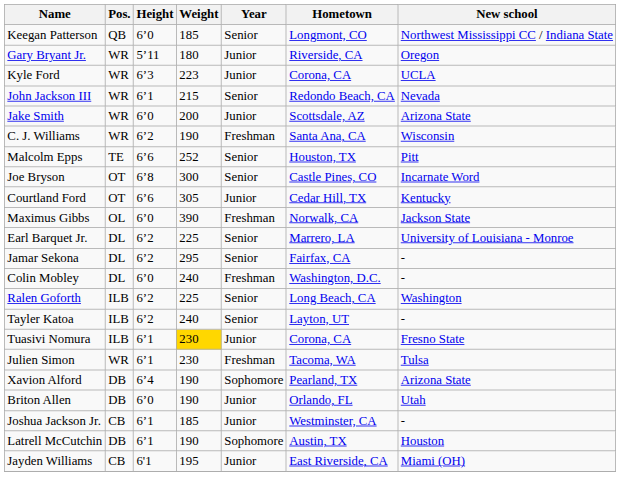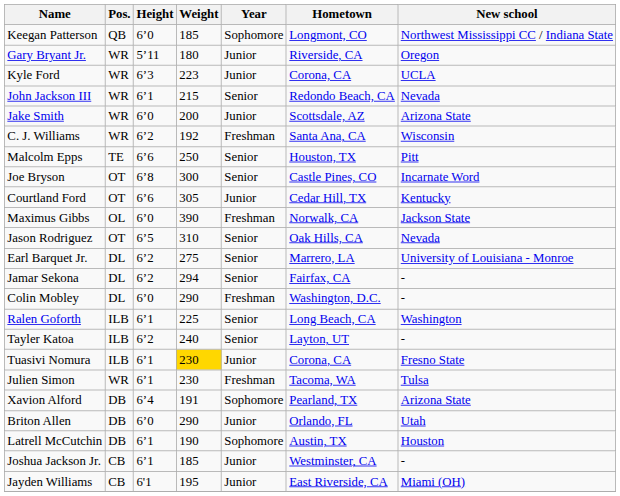(241, 34) Senior -> (254, 34) Sophomore
(189, 136) 190 -> (189, 136) 192
(189, 156) 252 -> (189, 156) 250
+ row: (50, 237)
(189, 237) 225 -> (189, 258) 275
(189, 258) 295 -> (189, 278) 294
(189, 278) 240 -> (189, 298) 290
(145, 298) 6’2 -> (145, 319) 6’1
(189, 380) 190 -> (189, 400) 191
(189, 400) 190 -> (189, 420) 290
rows swapped: (54, 420) <-> (55, 440)
